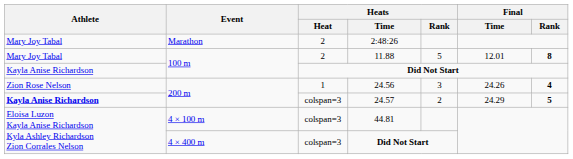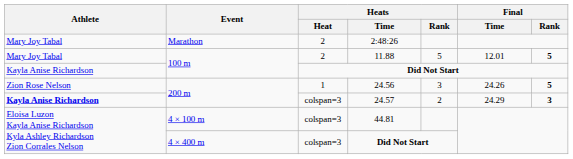(550, 56) 8 -> (550, 56) 5
(550, 85) 4 -> (550, 85) 5
(550, 100) 5 -> (550, 100) 3
